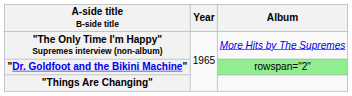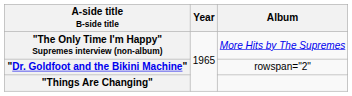(283, 67) lightgreen background -> (283, 67) no background
